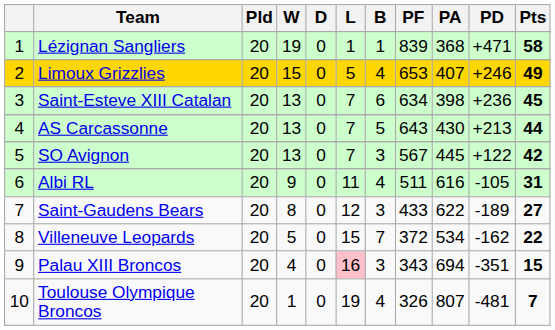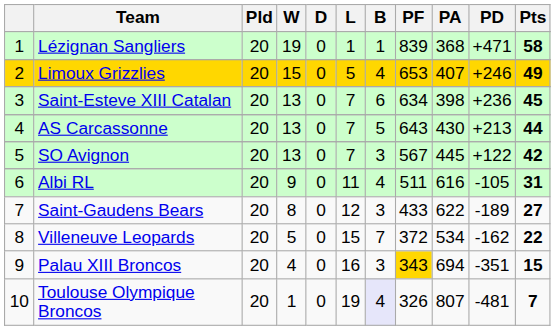(351, 264) pink background -> (351, 264) no background
(413, 264) no background -> (413, 264) gold background
(380, 301) no background -> (380, 301) lavender background
